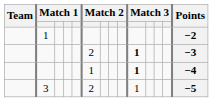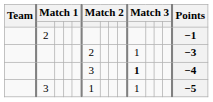(46, 35) 1 -> (46, 35) 2
(190, 35) −2 -> (190, 35) −1
(137, 53) bold -> (137, 53) normal
(91, 70) 1 -> (91, 70) 3
(91, 88) 2 -> (91, 88) 1
